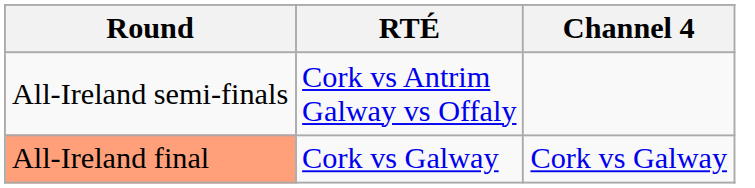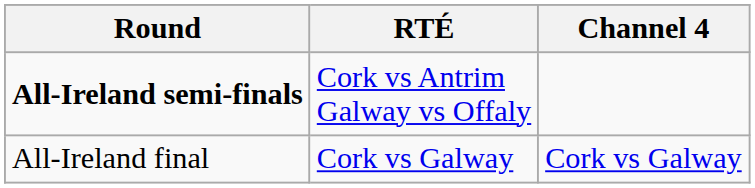(150, 93) normal -> (157, 93) bold
(111, 158) lightsalmon background -> (111, 158) no background
